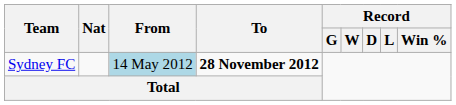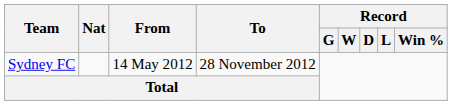(153, 64) lightblue background -> (153, 64) no background
(259, 64) bold -> (258, 64) normal
